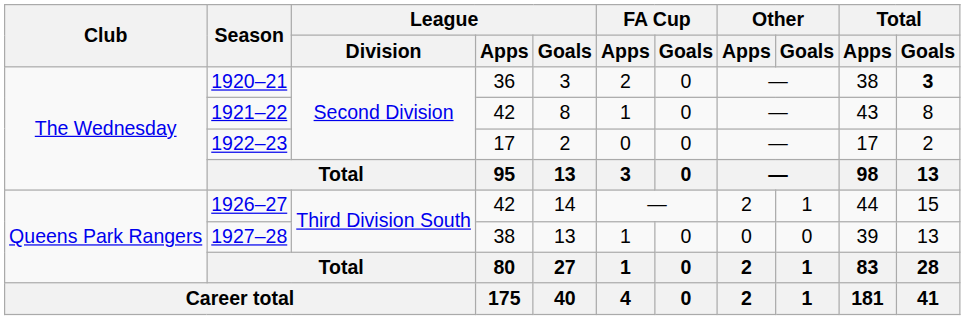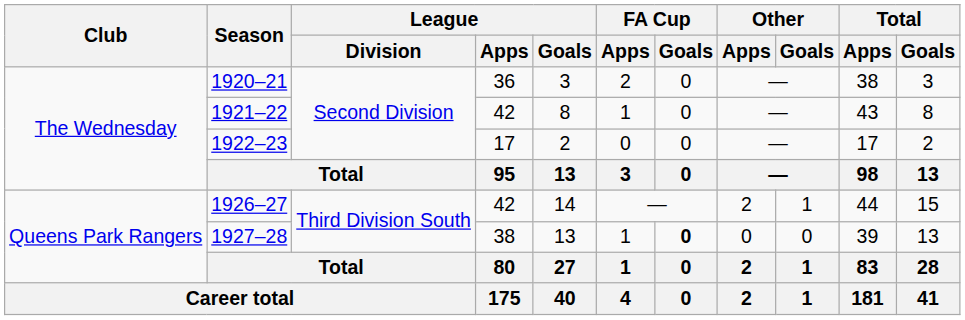(928, 81) bold -> (928, 81) normal
(686, 236) normal -> (686, 236) bold
